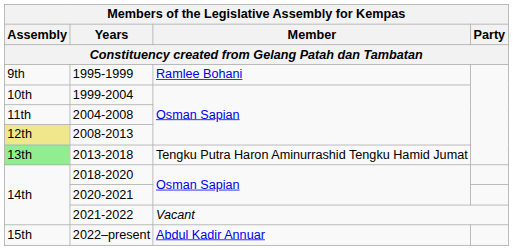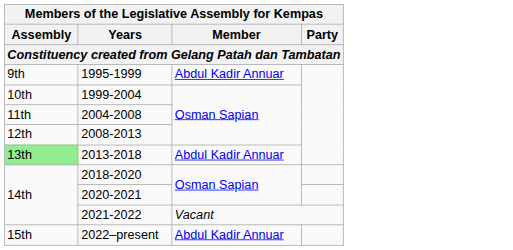(199, 74) Ramlee Bohani -> (229, 74) Abdul Kadir Annuar
(20, 134) khaki background -> (20, 134) no background
(312, 154) Tengku Putra Haron Aminurrashid Tengku Hamid Jumat -> (229, 154) Abdul Kadir Annuar
